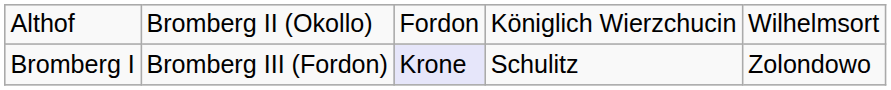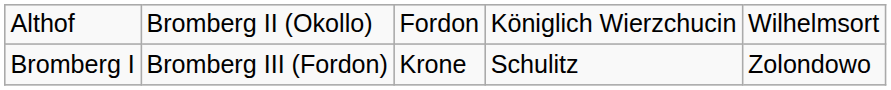(433, 64) lavender background -> (433, 64) no background
